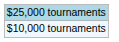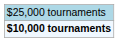(56, 29) normal -> (59, 29) bold
